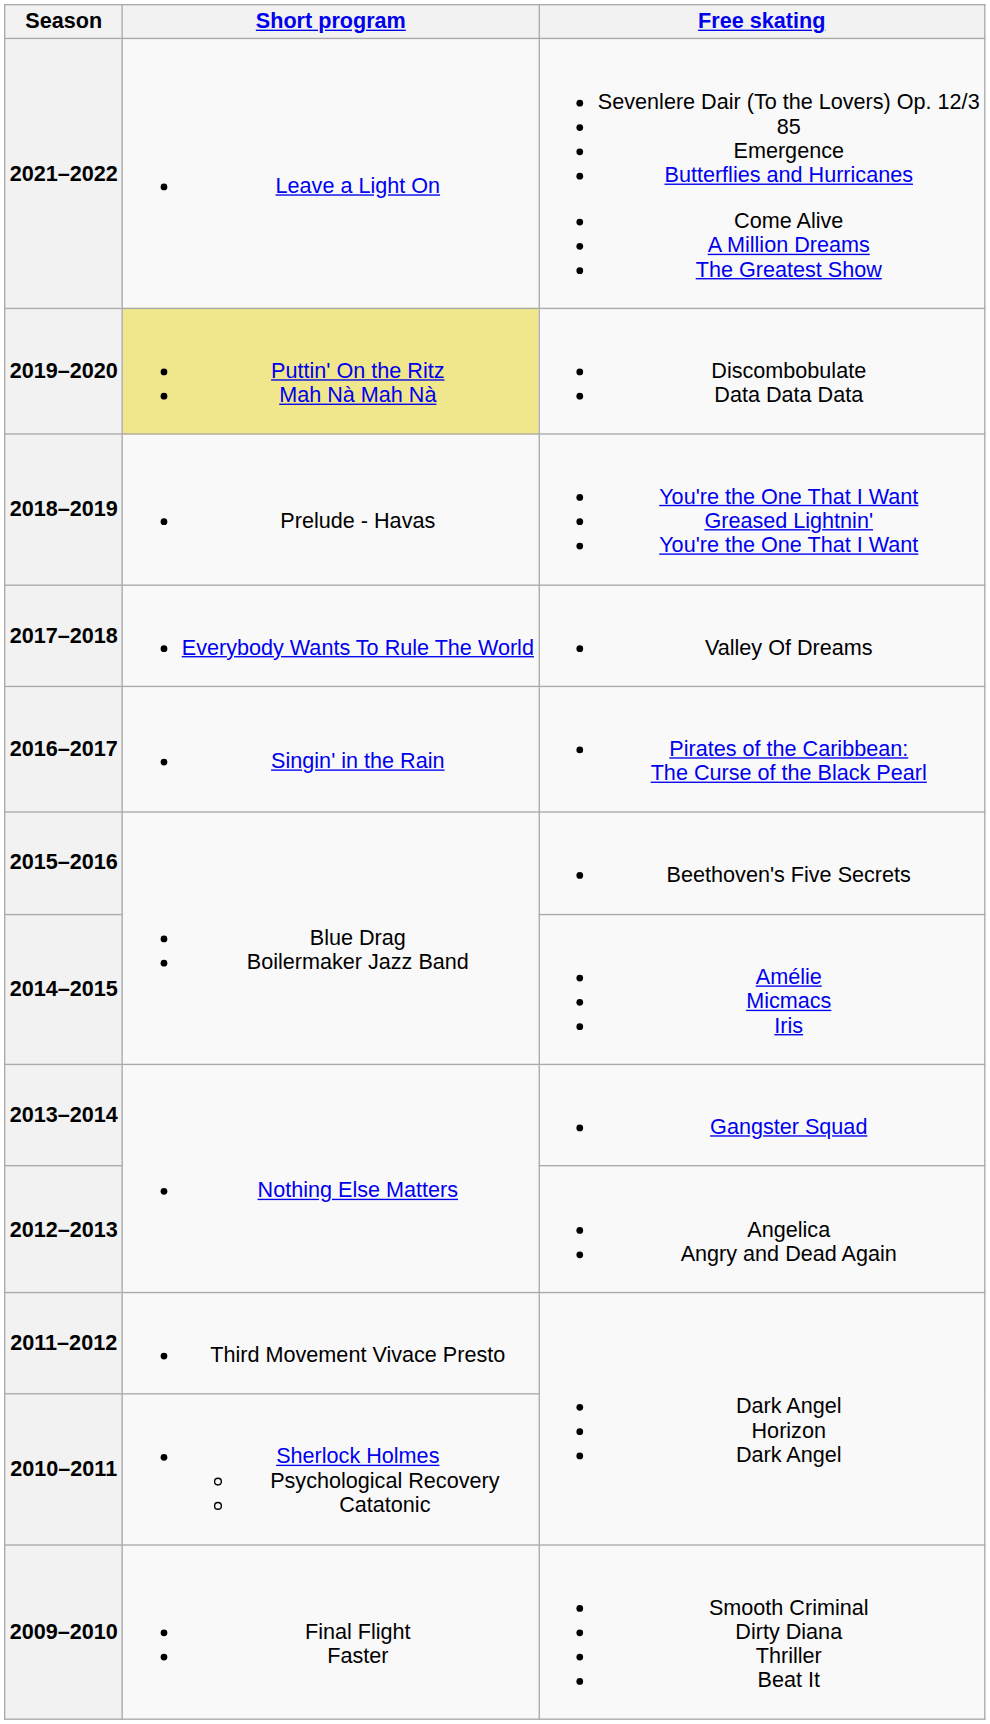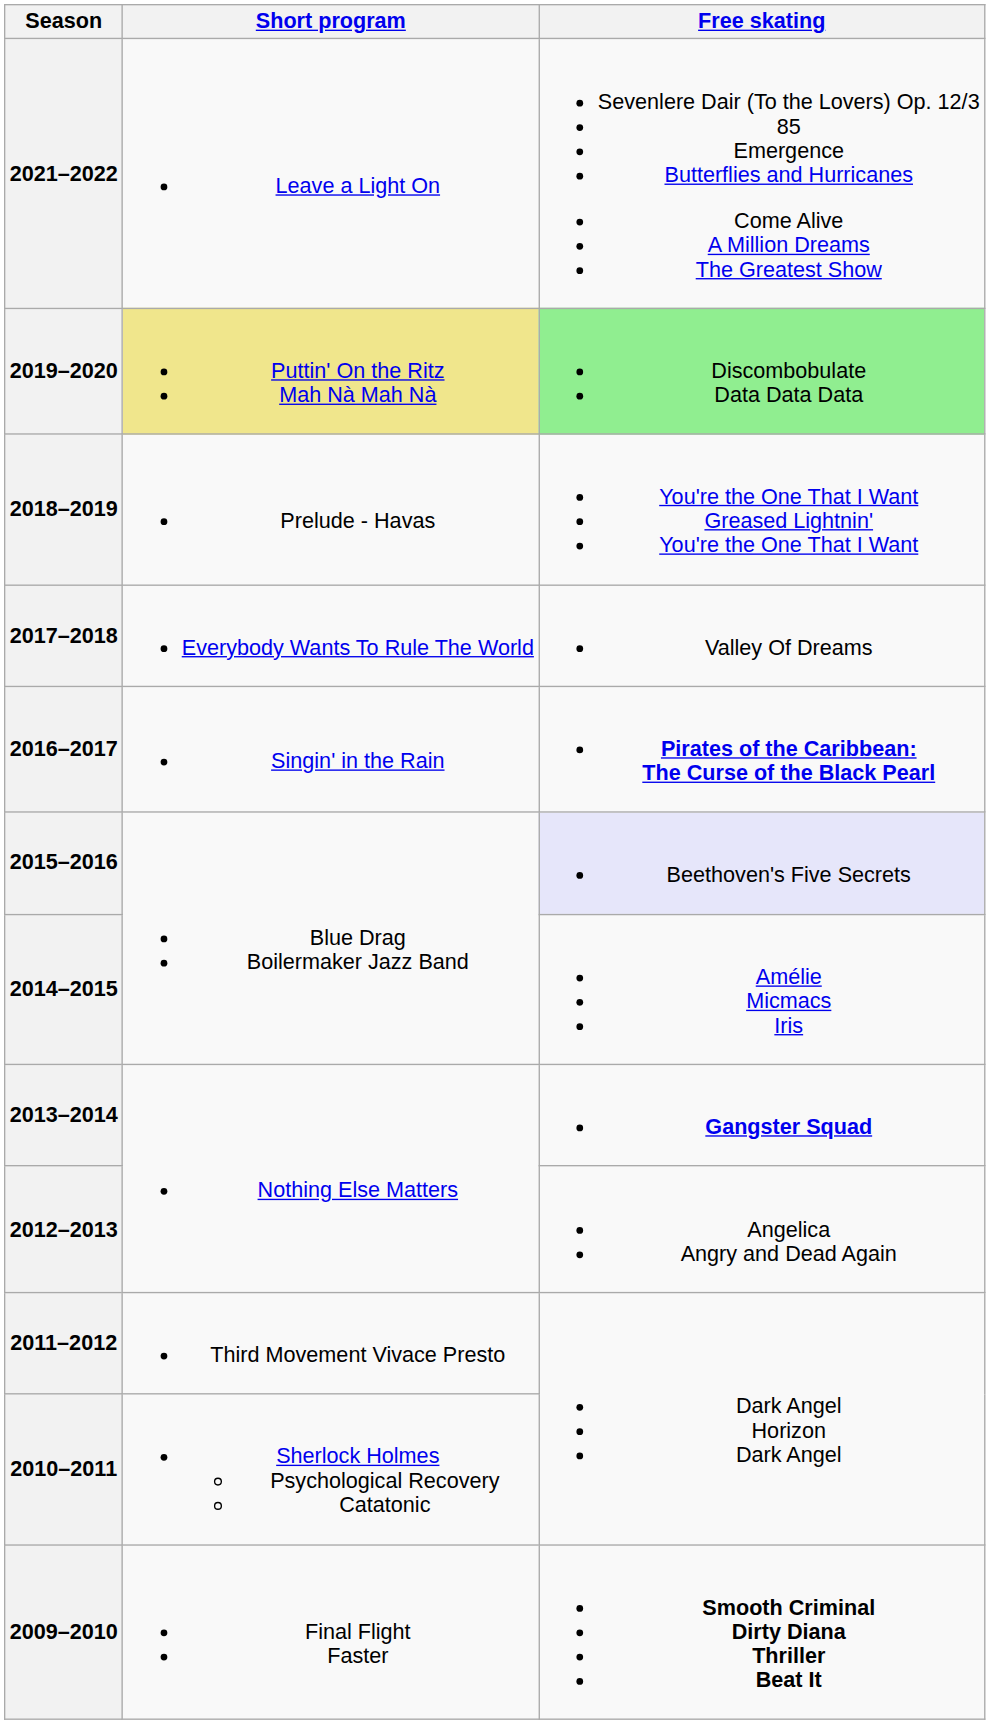(762, 383) no background -> (762, 383) lightgreen background
(762, 761) normal -> (762, 761) bold
(762, 875) no background -> (762, 875) lavender background
(762, 1127) normal -> (762, 1127) bold
(762, 1644) normal -> (762, 1644) bold
